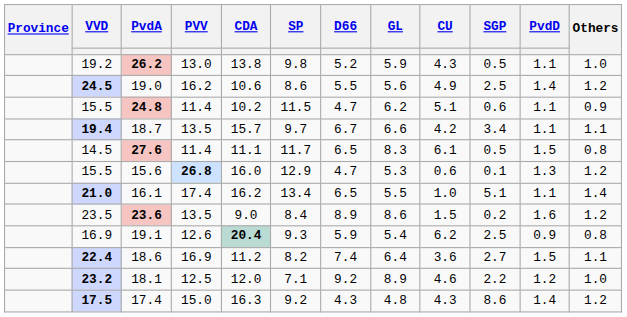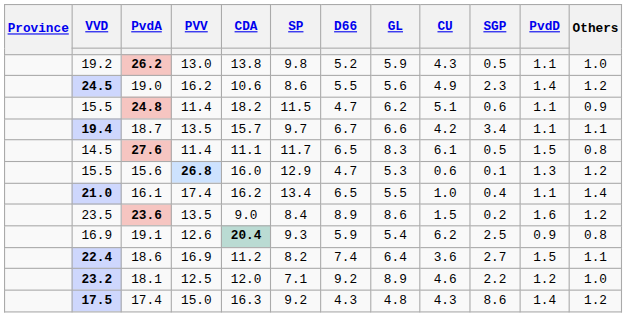(495, 86) 2.5 -> (495, 86) 2.3
(246, 108) 10.2 -> (246, 108) 18.2
(495, 193) 5.1 -> (495, 193) 0.4
